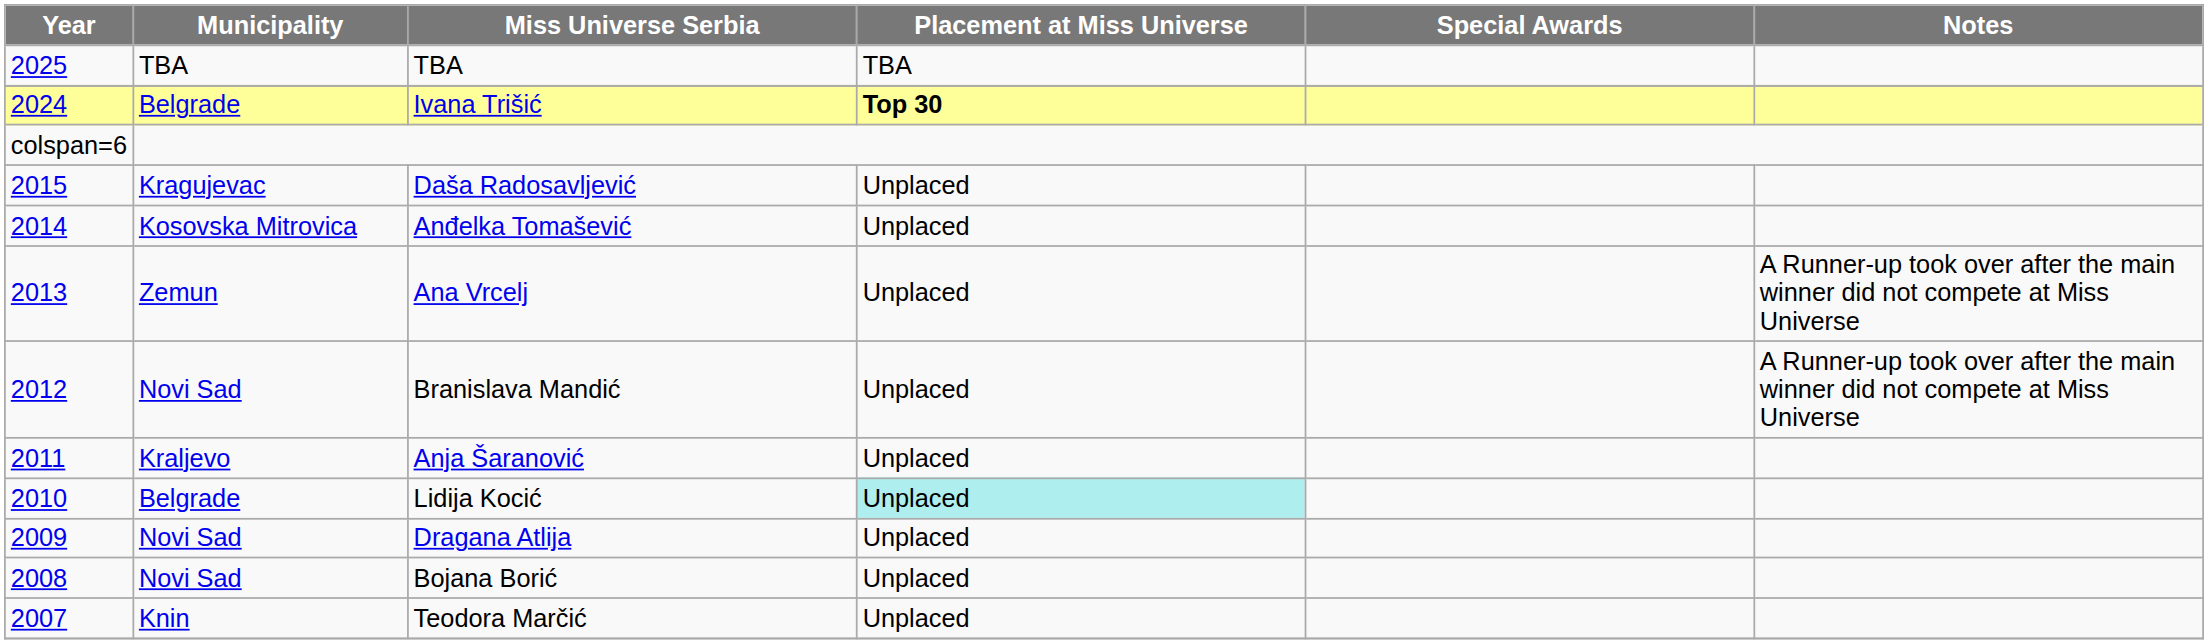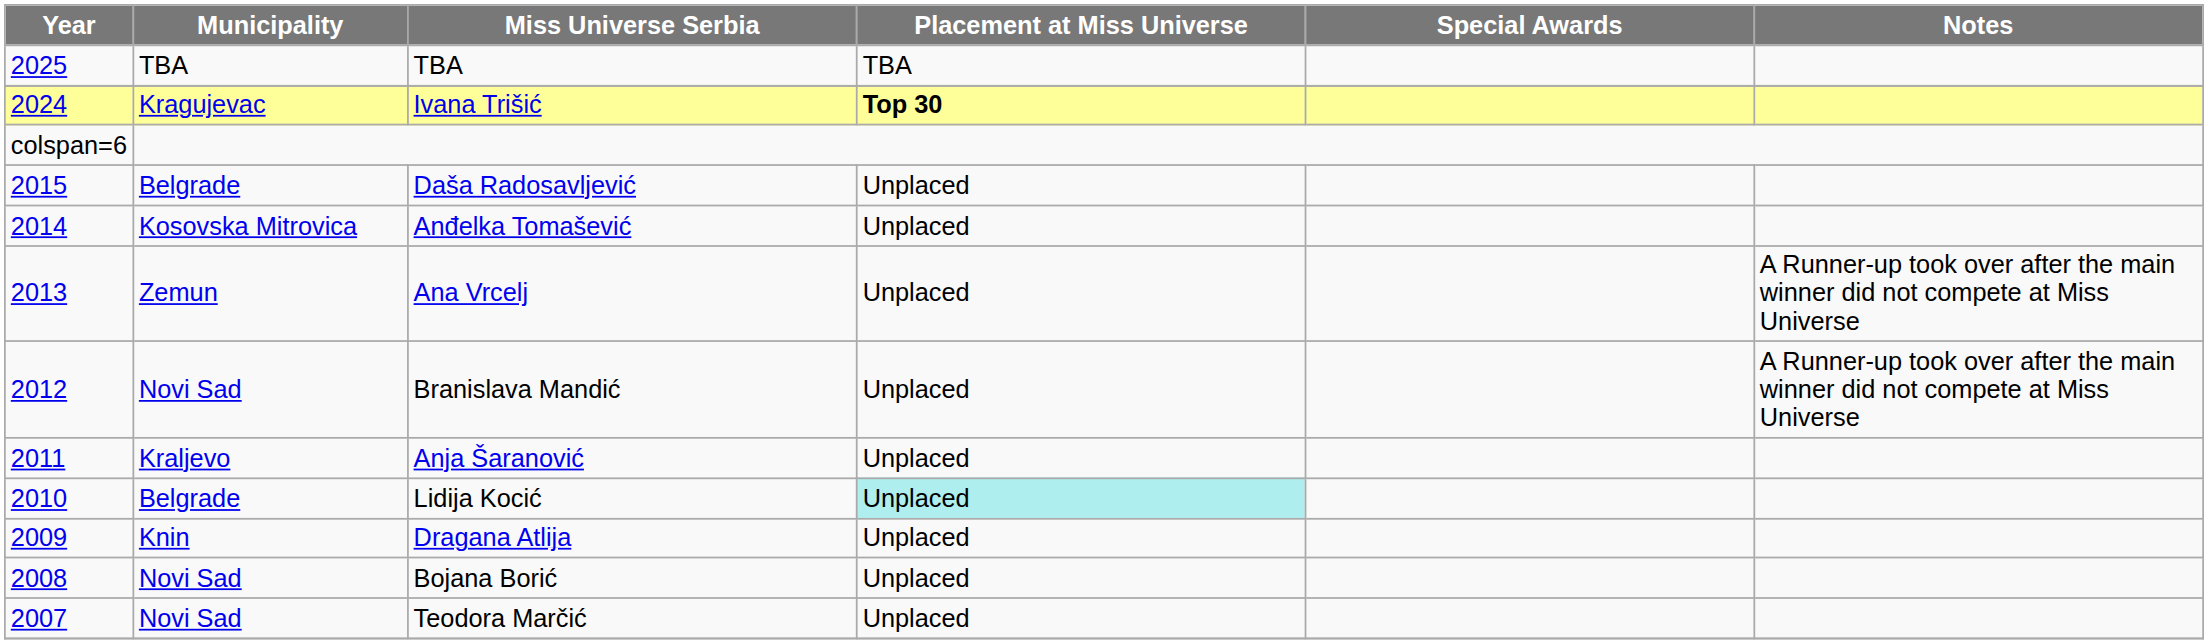(190, 105) Belgrade -> (202, 105) Kragujevac
(202, 185) Kragujevac -> (190, 185) Belgrade
(190, 538) Novi Sad -> (164, 538) Knin
(164, 618) Knin -> (190, 618) Novi Sad
